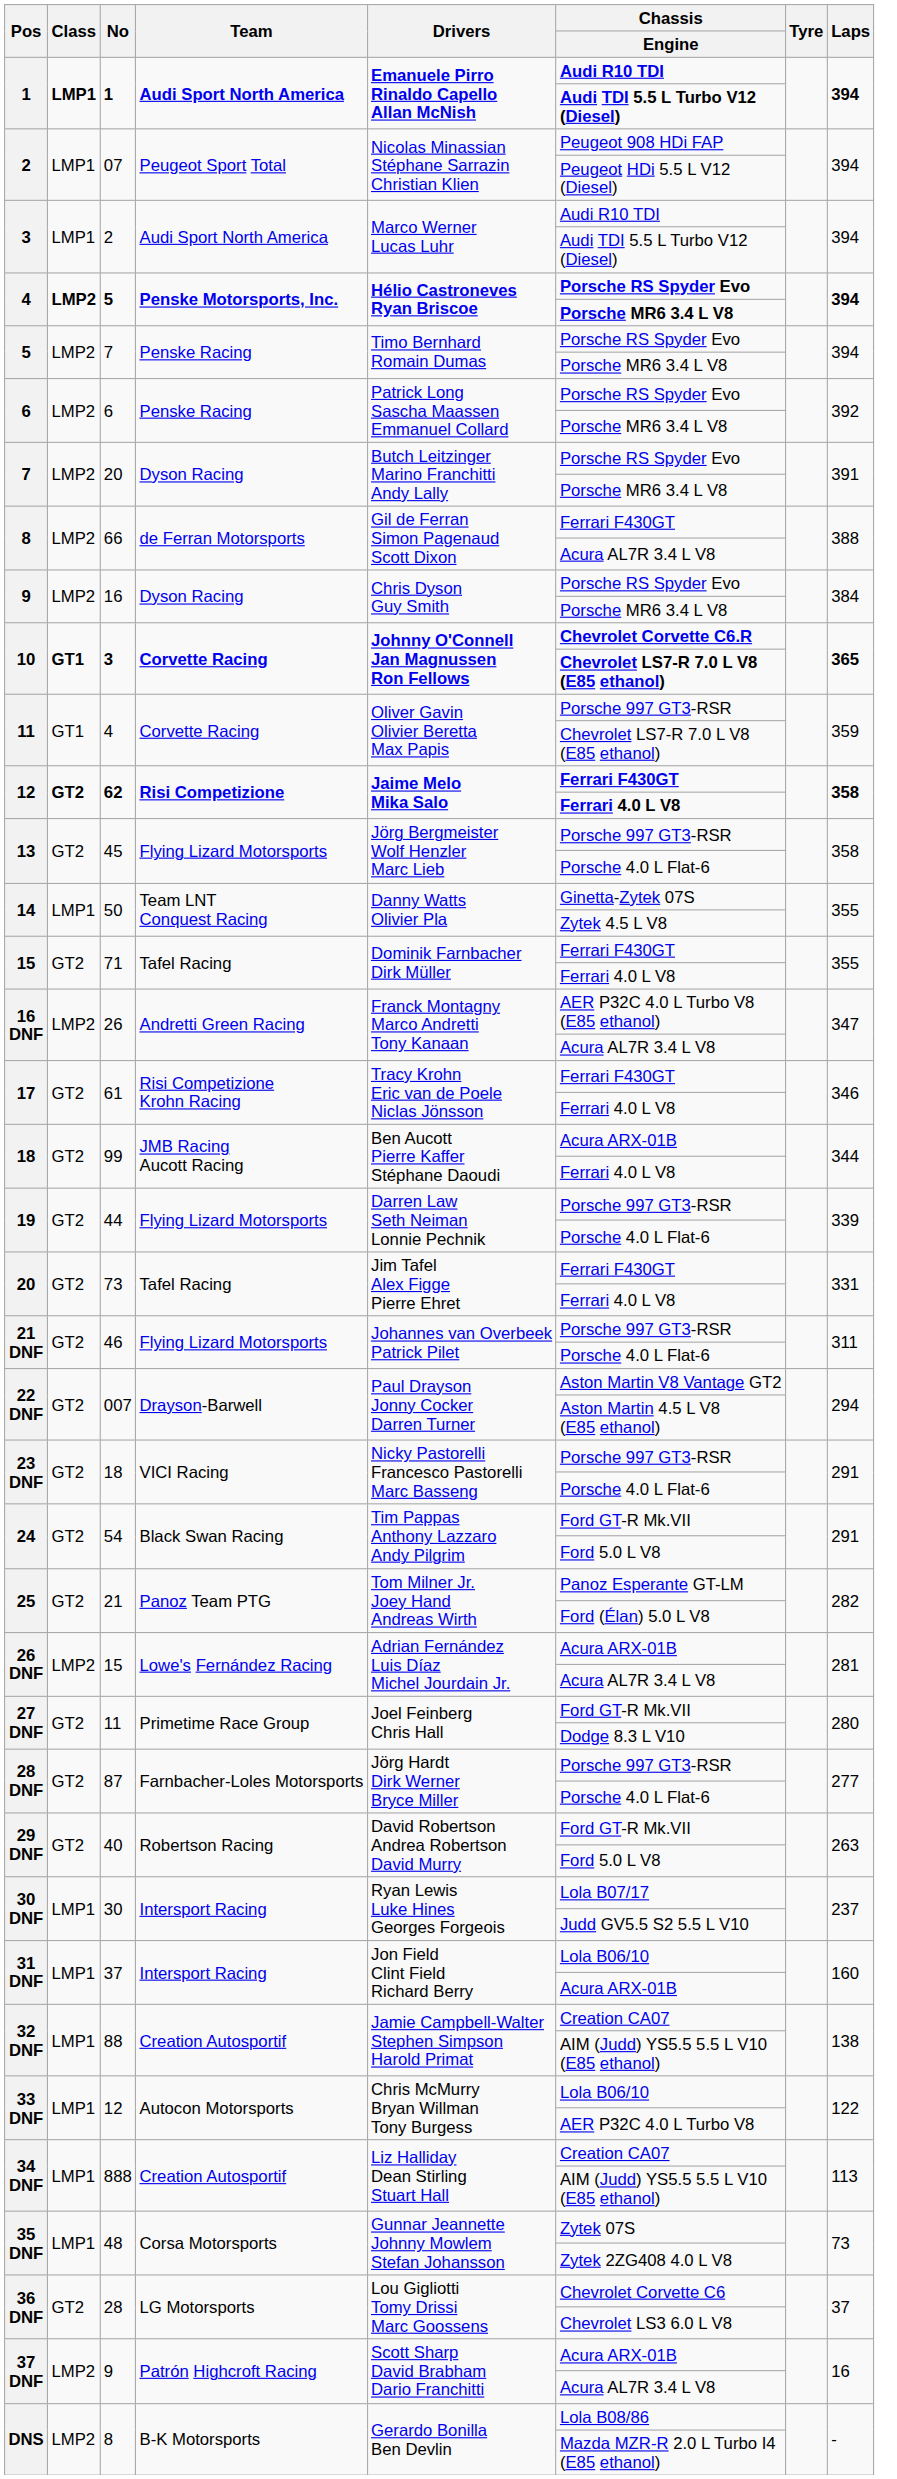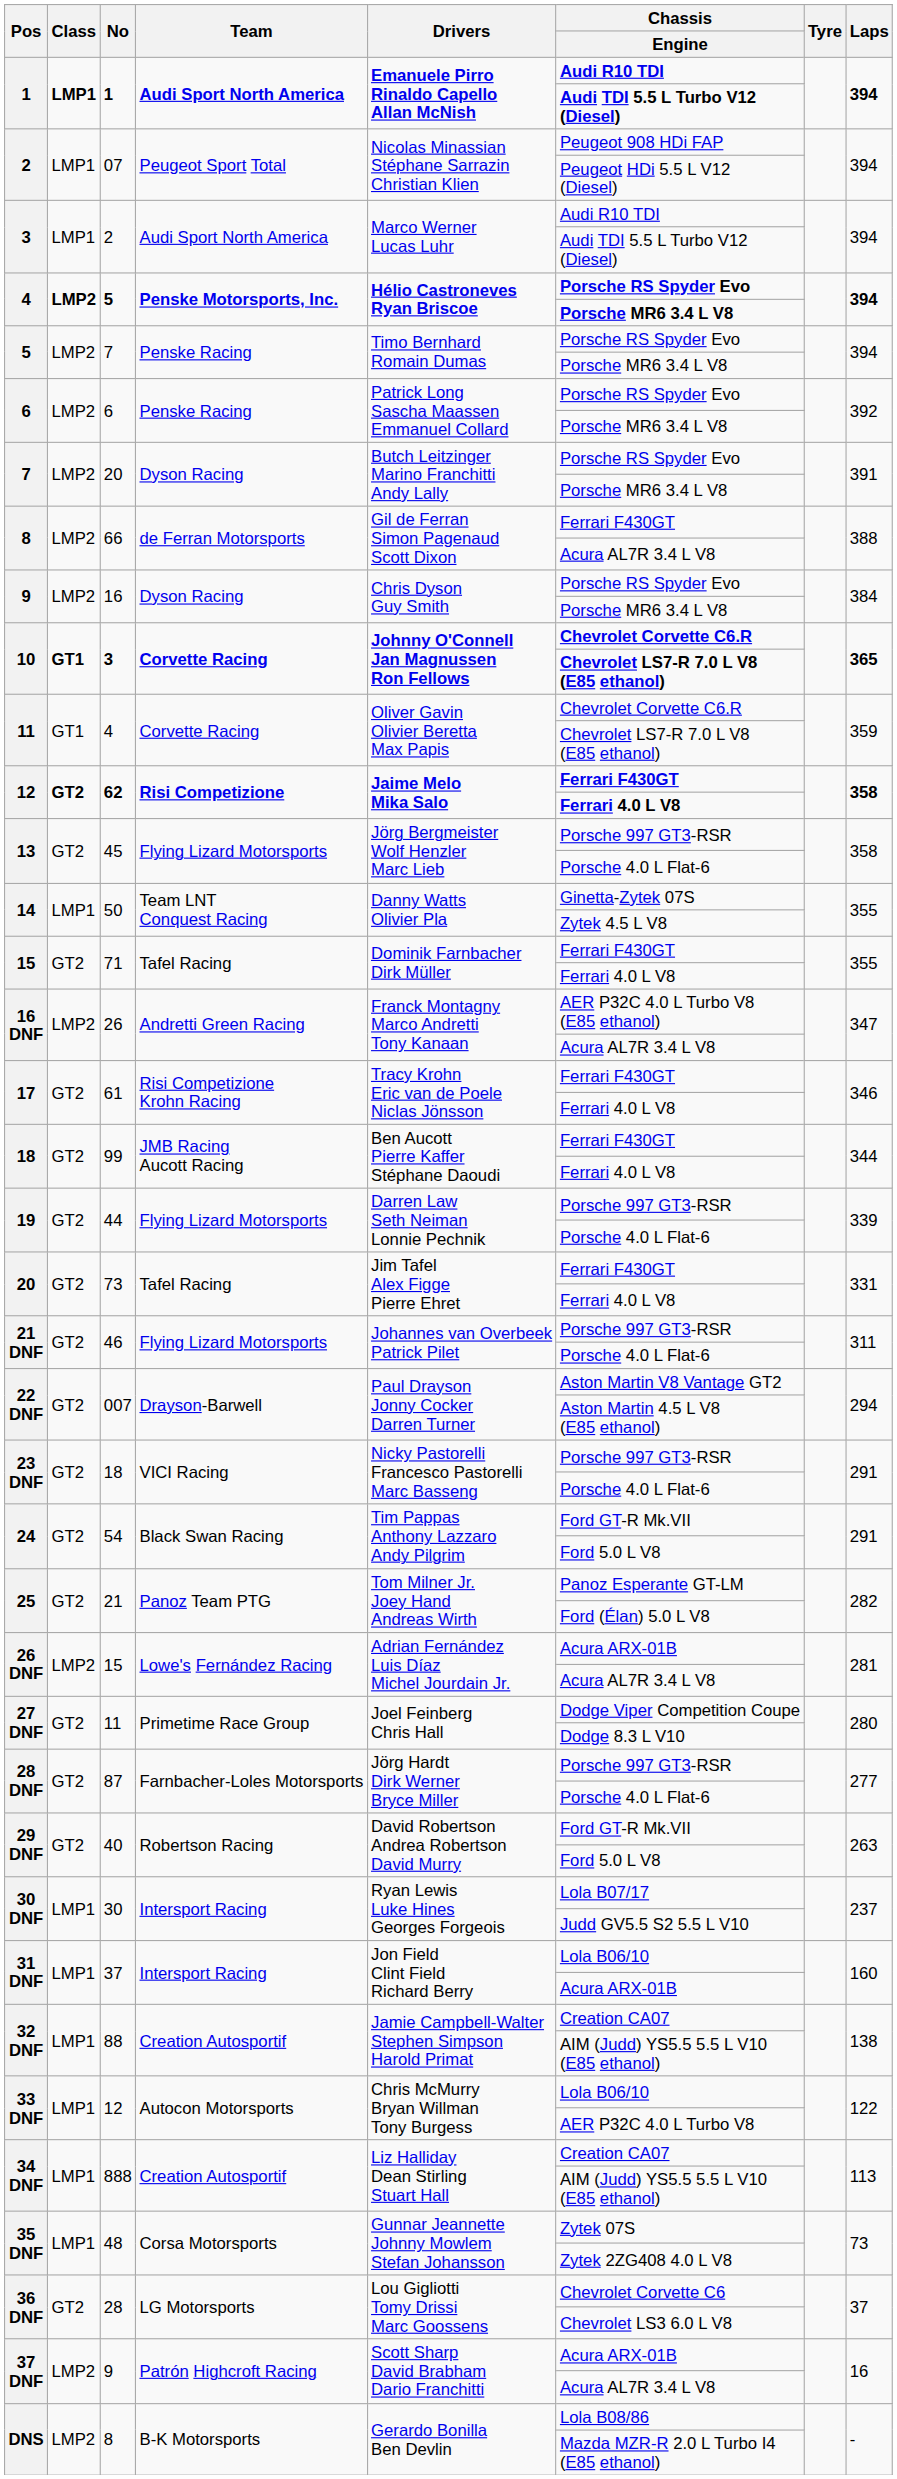(646, 708) Porsche 997 GT3-RSR -> (651, 708) Chevrolet Corvette C6.R
(618, 1140) Acura ARX-01B -> (617, 1140) Ferrari F430GT
(625, 1709) Ford GT-R Mk.VII -> (680, 1709) Dodge Viper Competition Coupe
